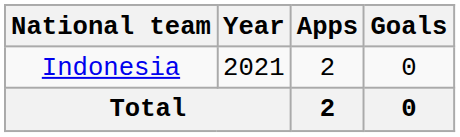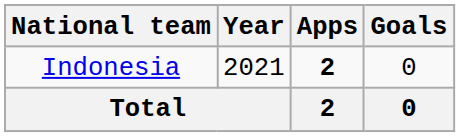(328, 68) normal -> (328, 68) bold
